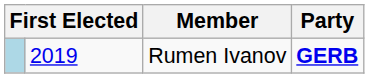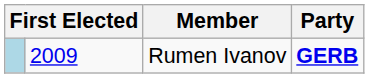(54, 55) 2019 -> (54, 55) 2009
